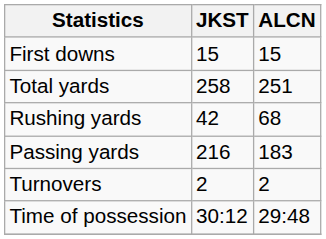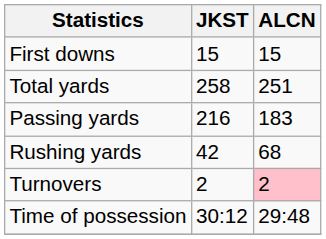rows swapped: (75, 119) <-> (74, 151)
(264, 184) no background -> (264, 184) pink background
